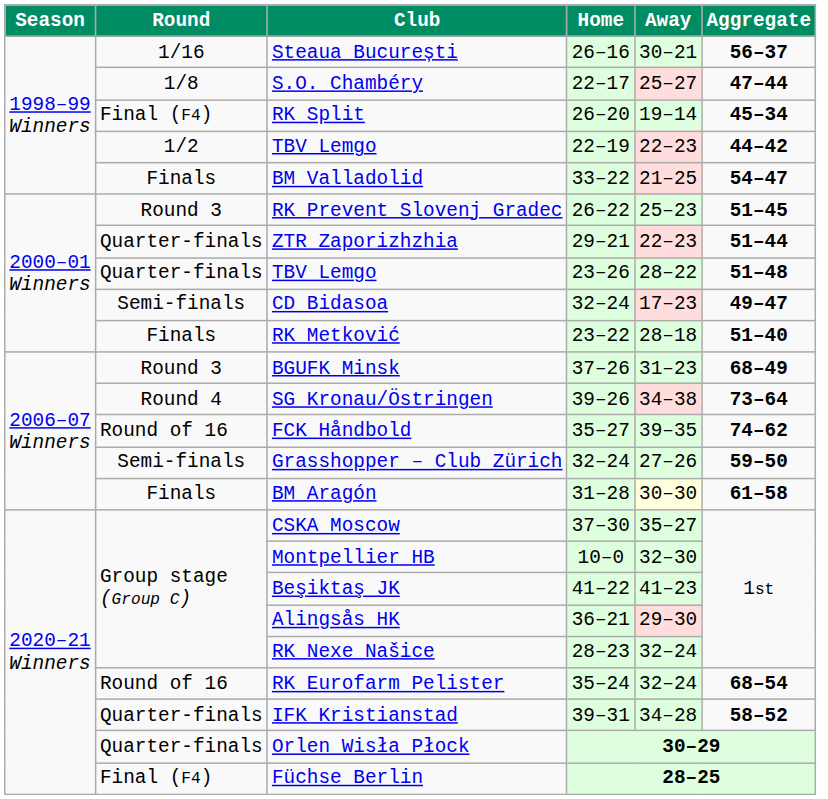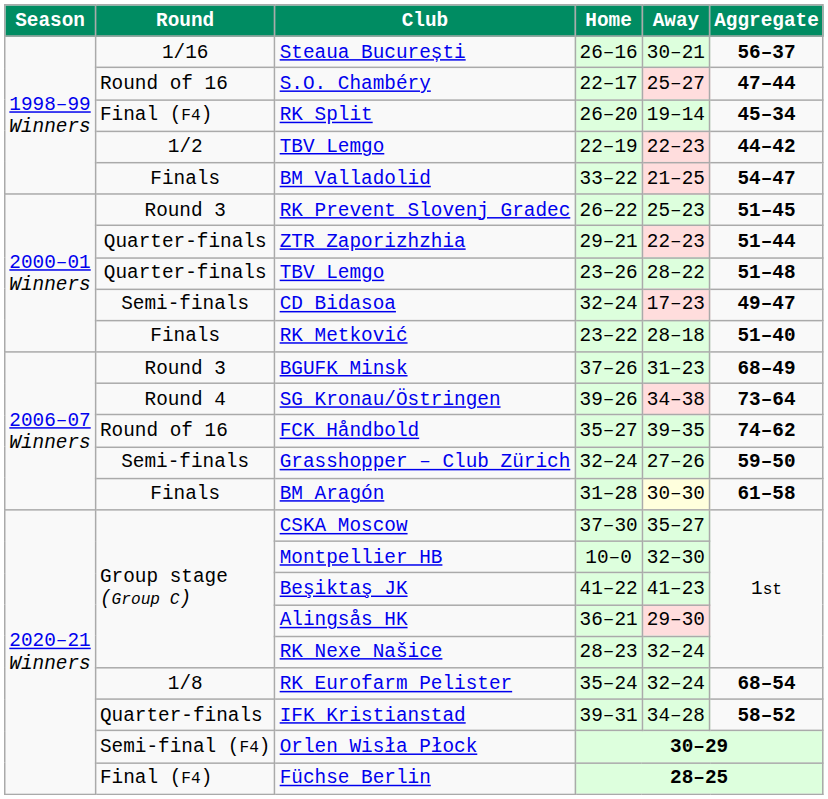(181, 84) 1/8 -> (164, 84) Round of 16
(164, 683) Round of 16 -> (185, 683) 1/8
(181, 747) Quarter-finals -> (185, 747) Semi-final (F4)
